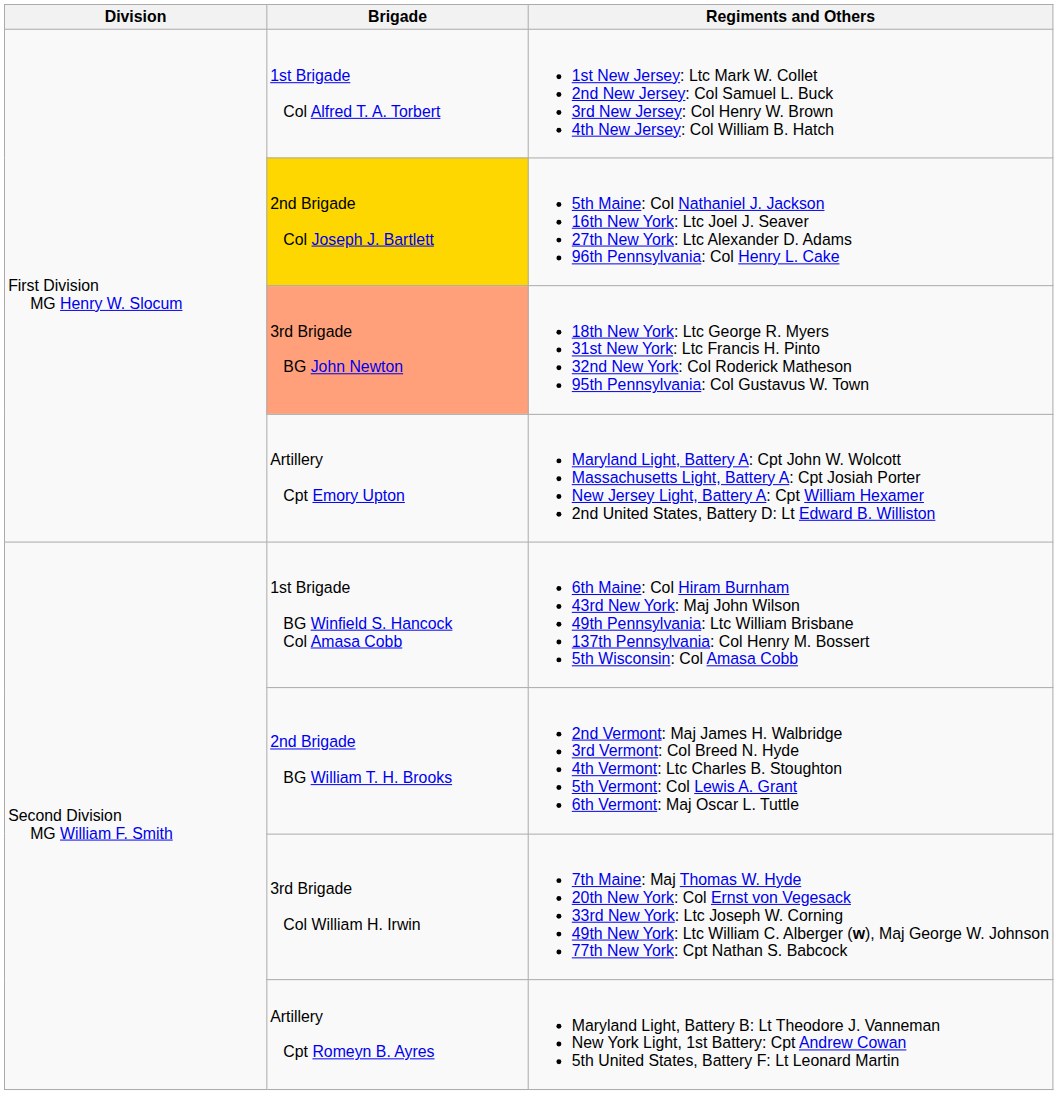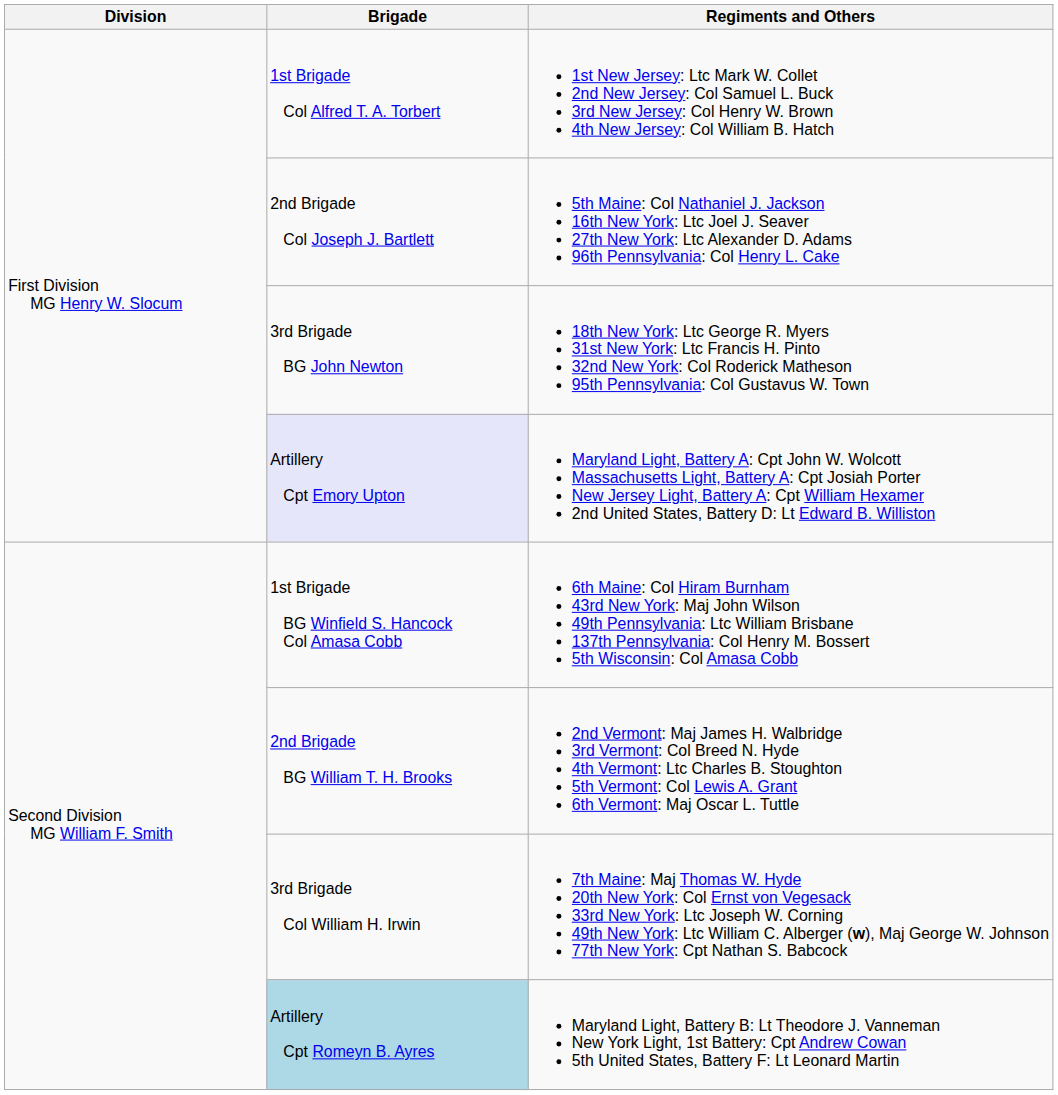(352, 221) gold background -> (352, 221) no background
(337, 349) lightsalmon background -> (337, 349) no background
(338, 477) no background -> (338, 477) lavender background
(352, 1034) no background -> (352, 1034) lightblue background
